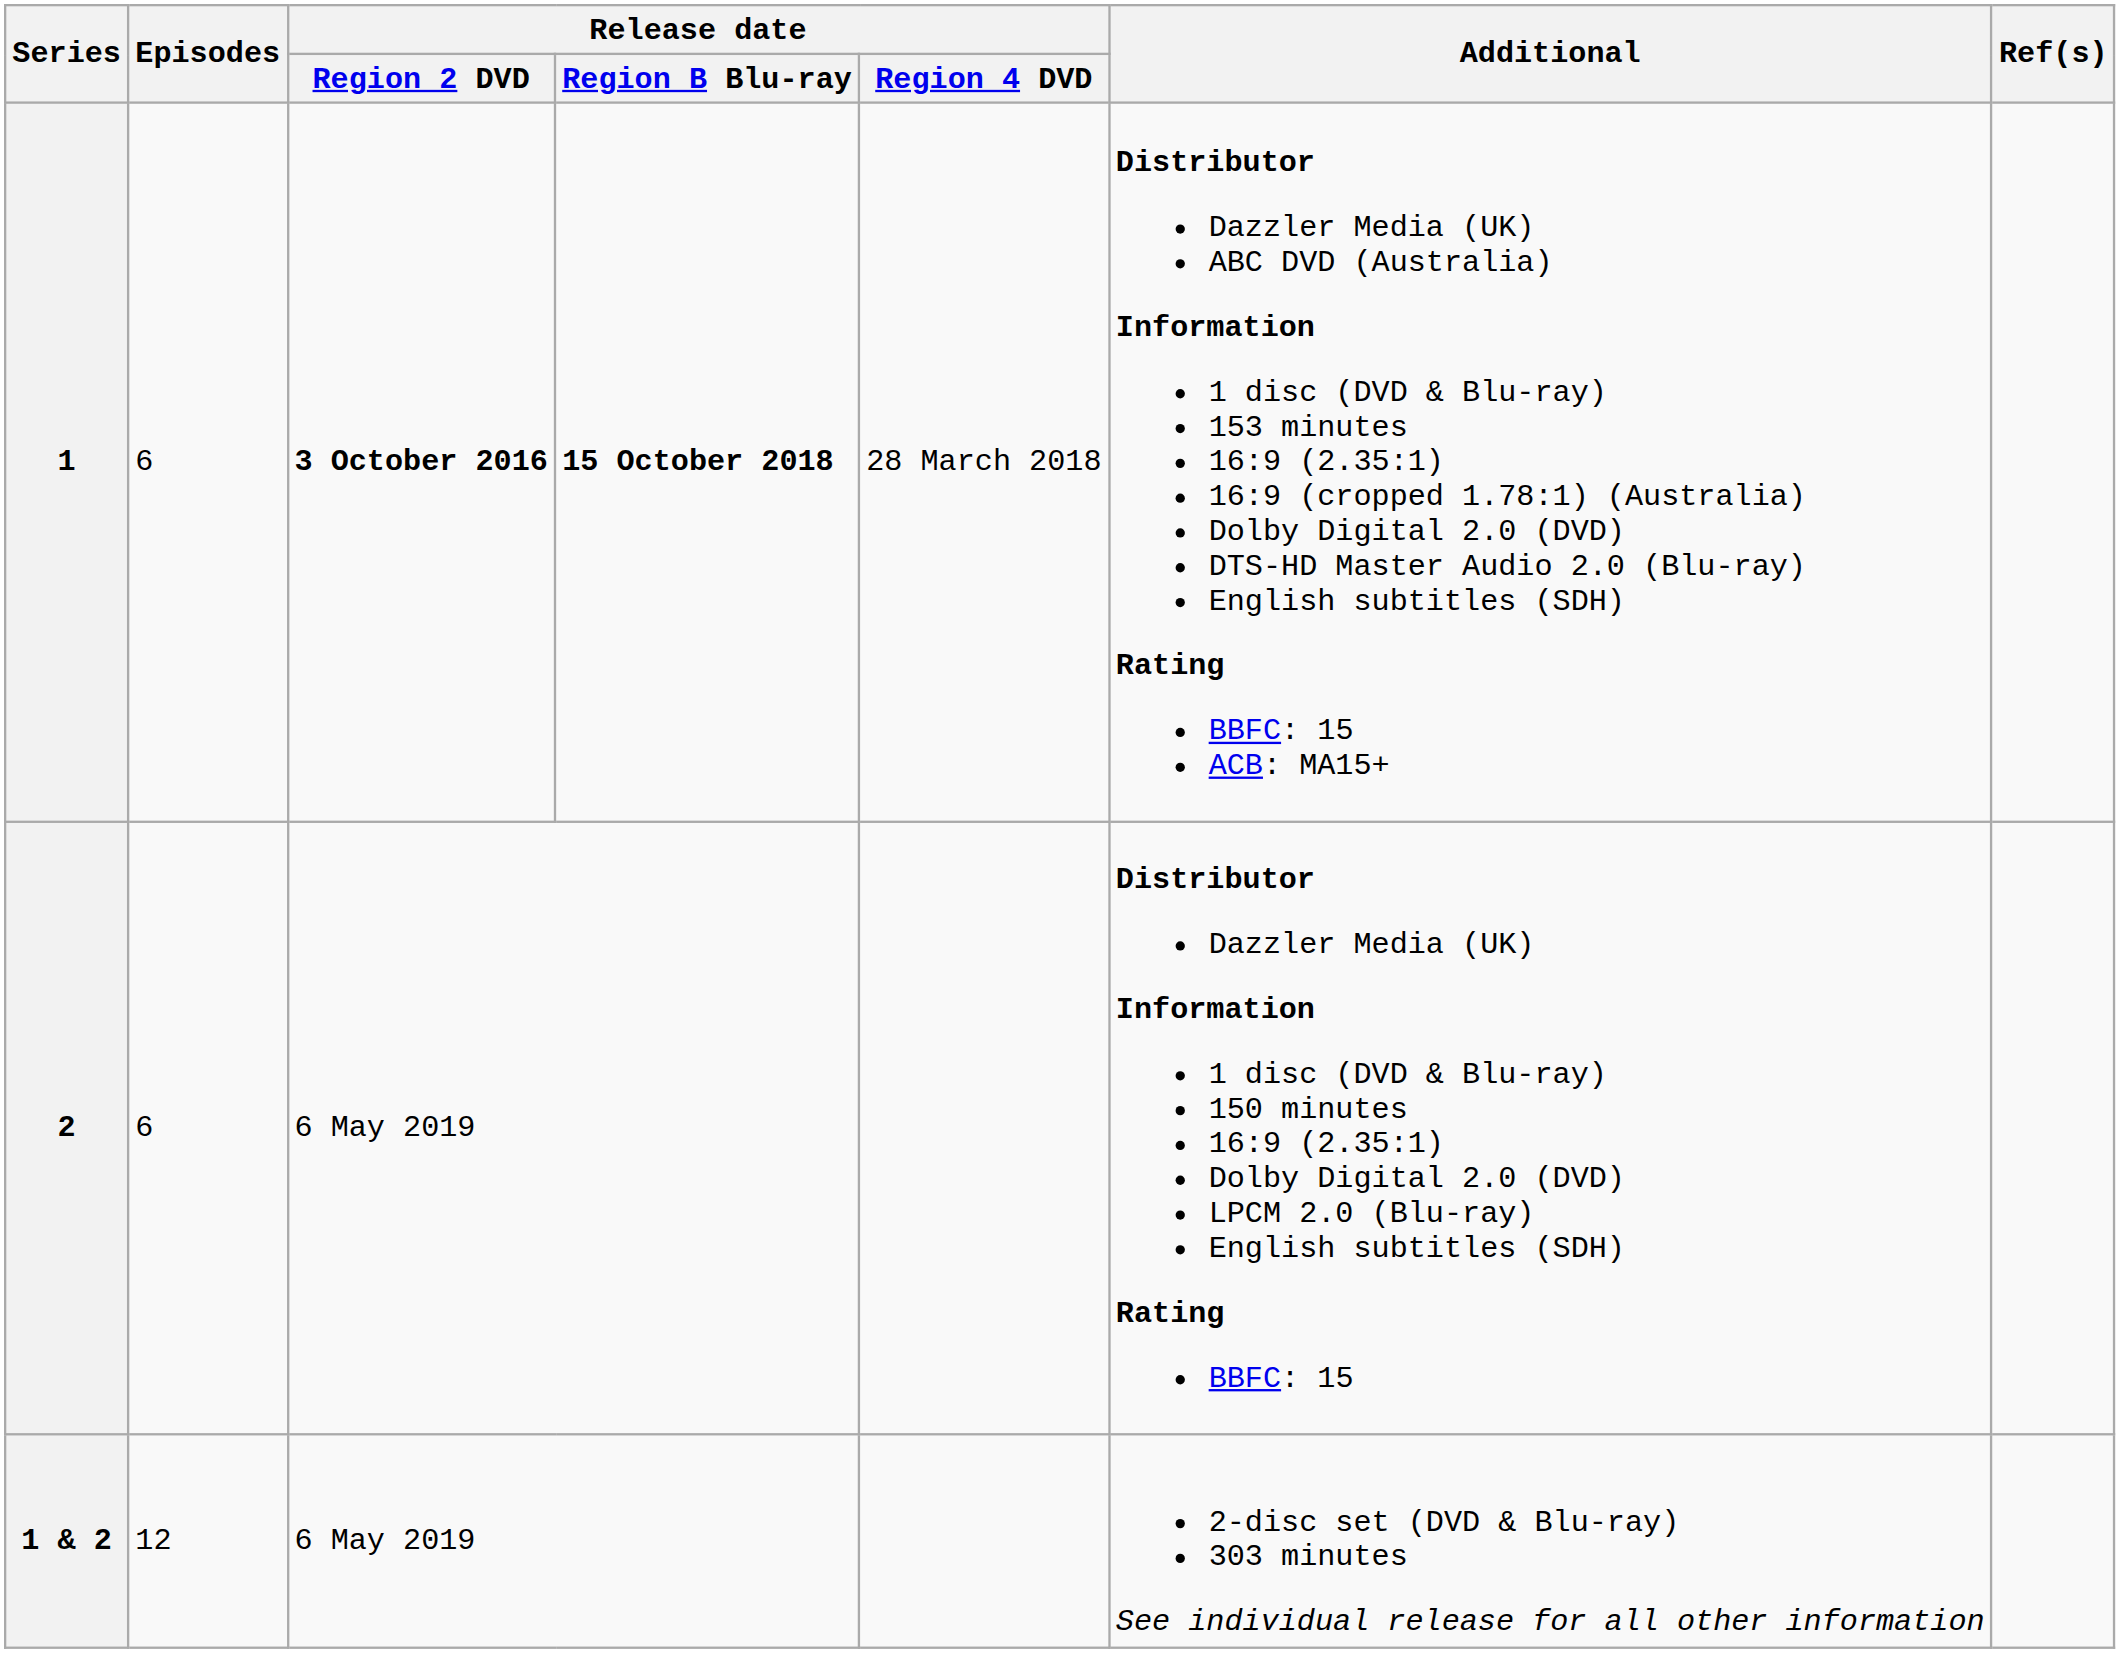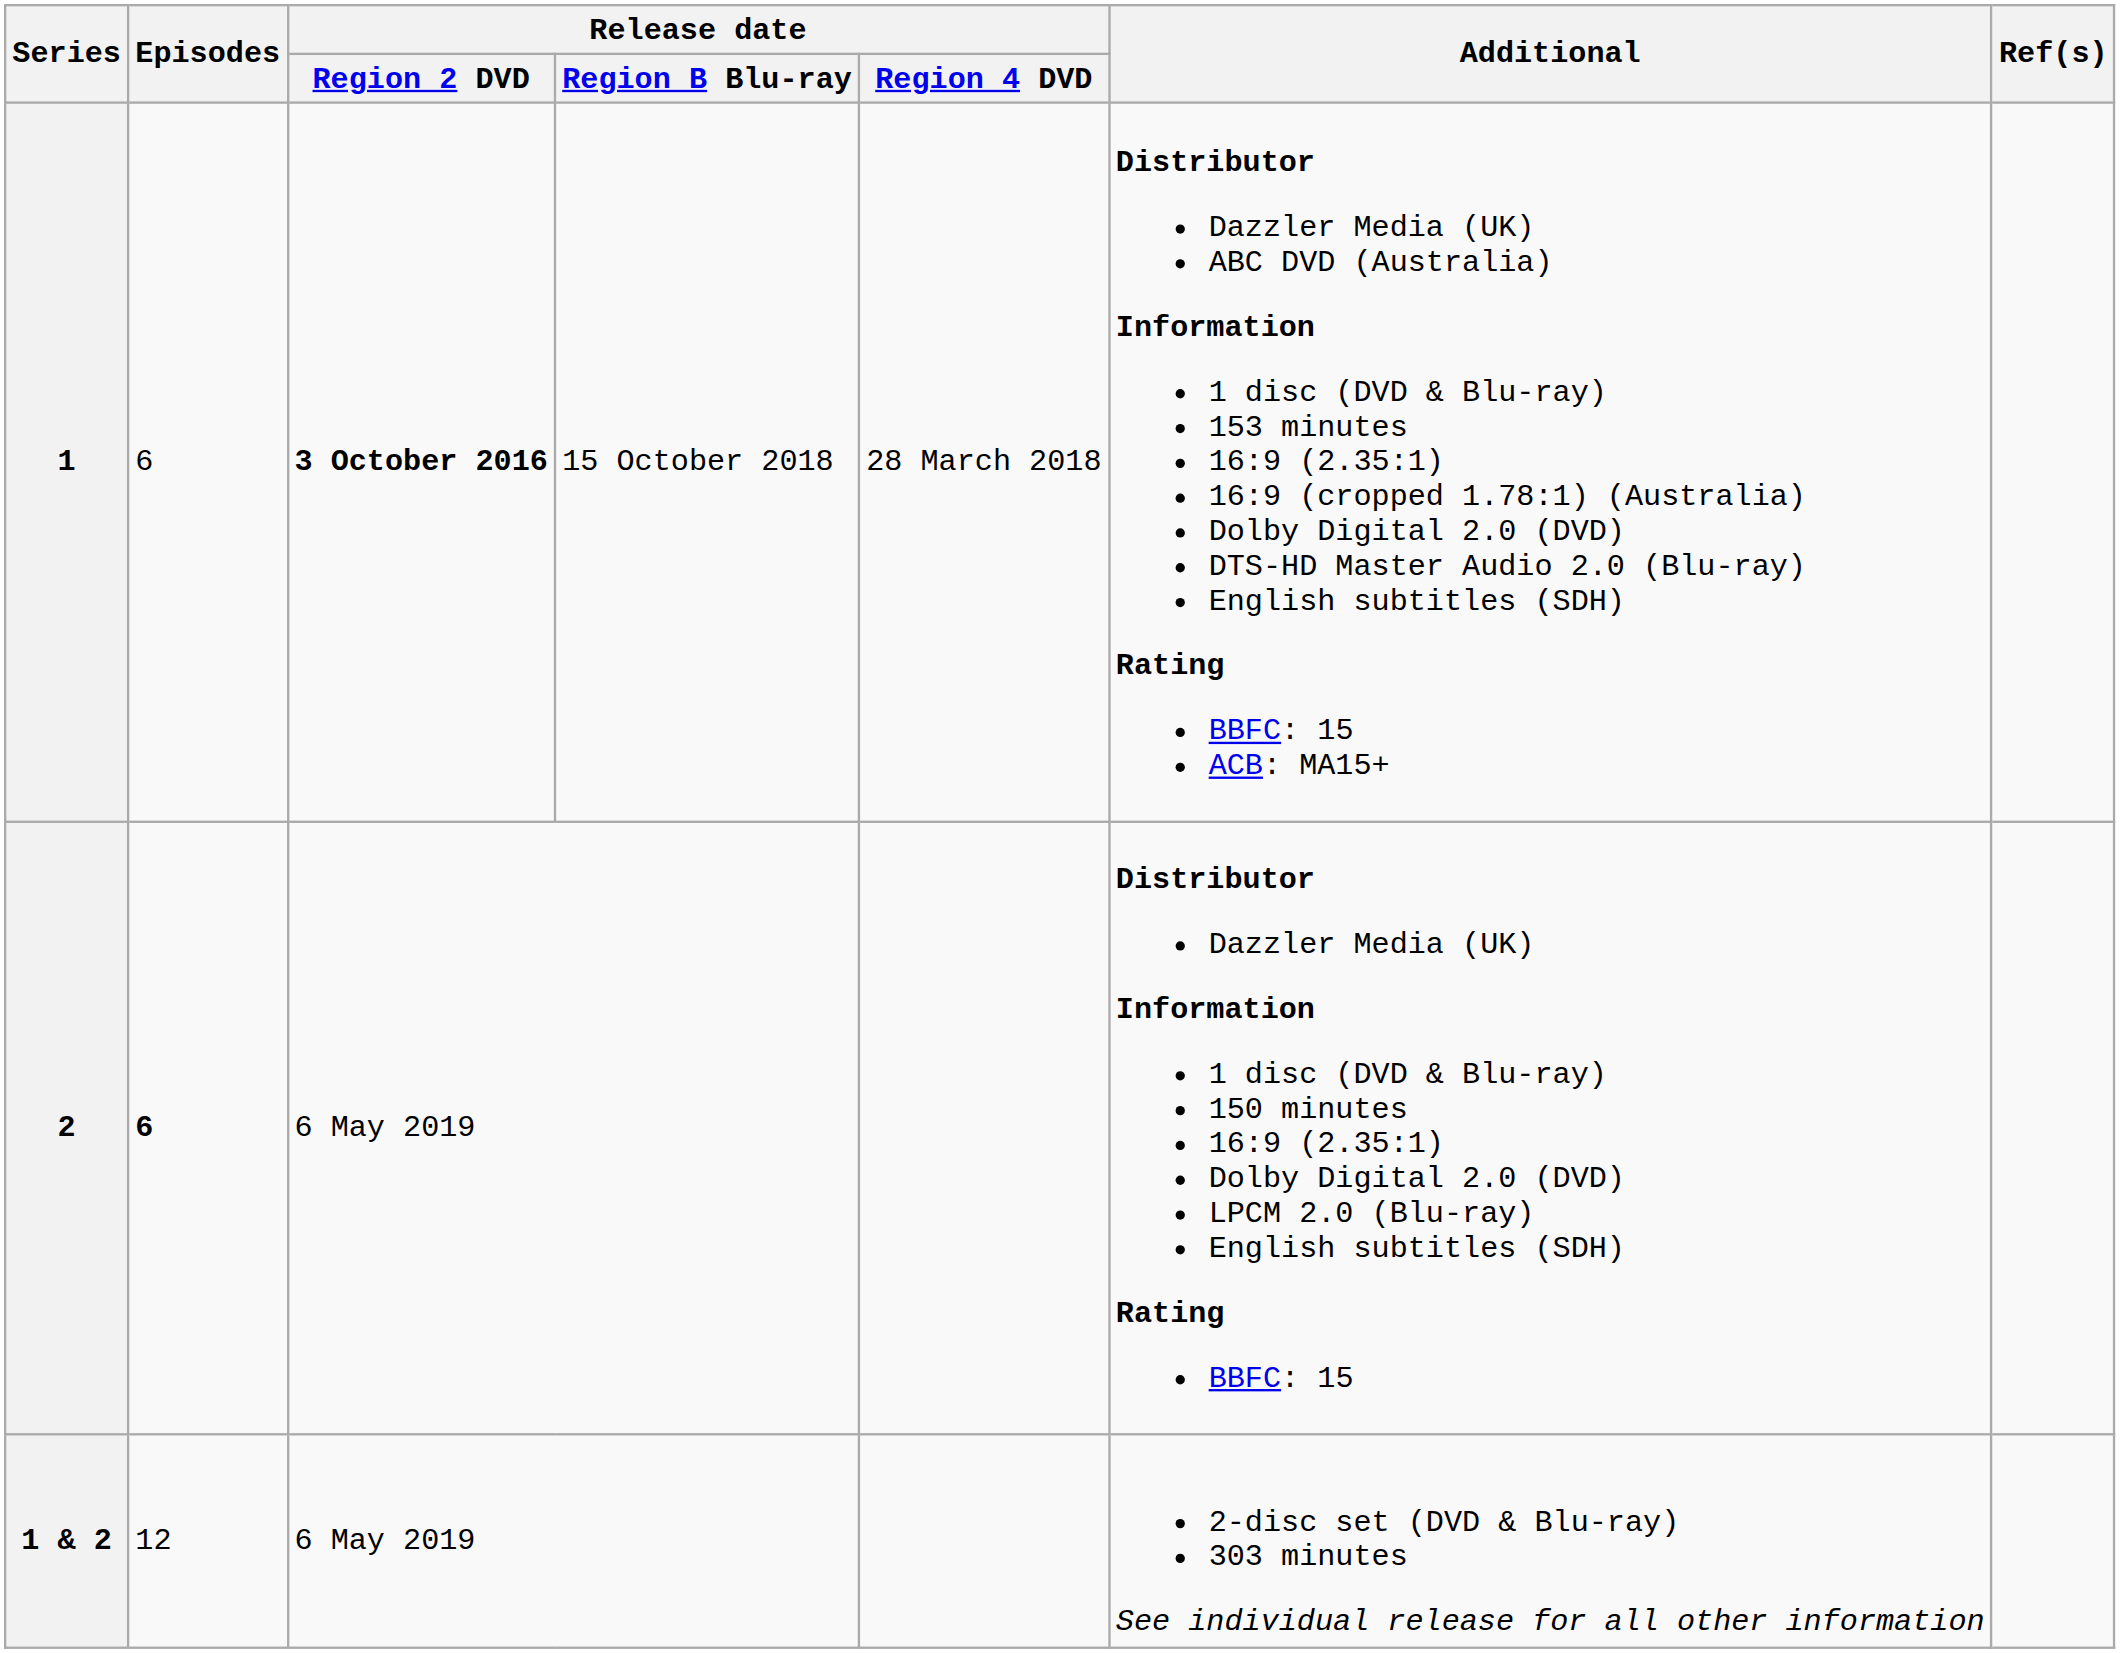(698, 462) bold -> (698, 462) normal
(144, 1127) normal -> (144, 1127) bold
